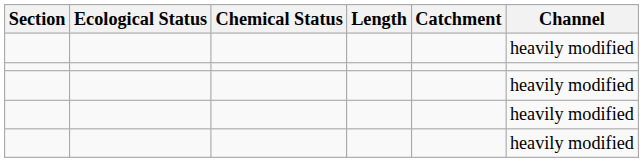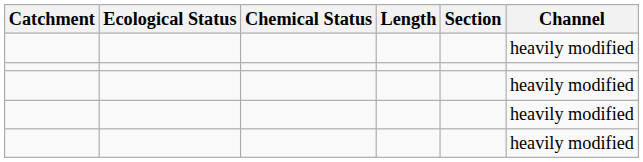columns swapped: (37, 18) <-> (458, 18)
